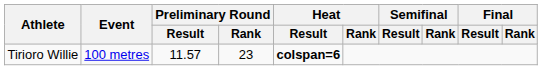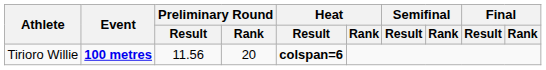(117, 55) normal -> (118, 55) bold
(185, 55) 11.57 -> (188, 55) 11.56
(246, 55) 23 -> (249, 55) 20
